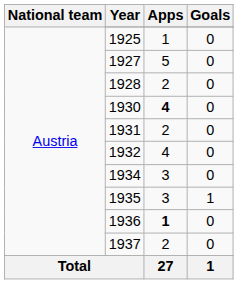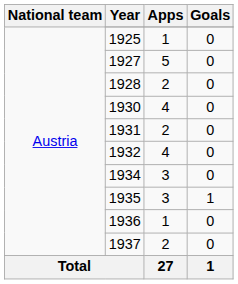(166, 107) bold -> (166, 107) normal
(166, 221) bold -> (166, 221) normal
